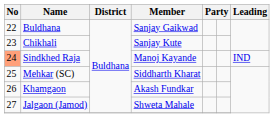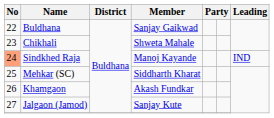(158, 43) Sanjay Kute -> (164, 43) Shweta Mahale
(164, 105) Shweta Mahale -> (158, 105) Sanjay Kute
